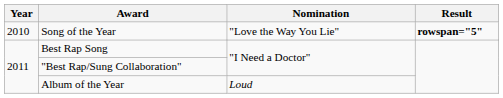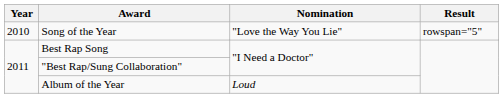(450, 31) bold -> (452, 31) normal
